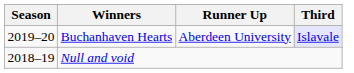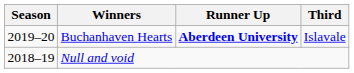(235, 36) normal -> (238, 36) bold
(318, 36) lavender background -> (325, 36) no background
